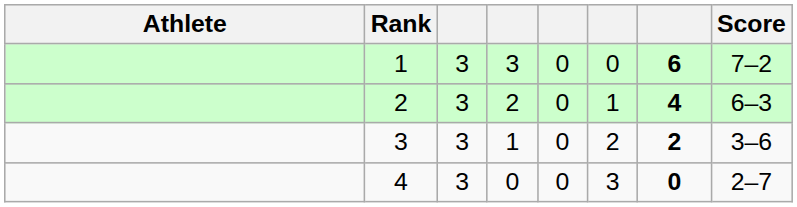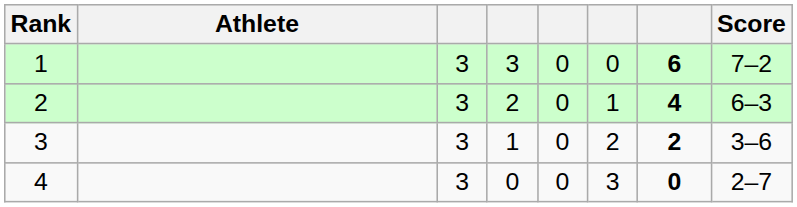columns swapped: (401, 24) <-> (185, 24)
